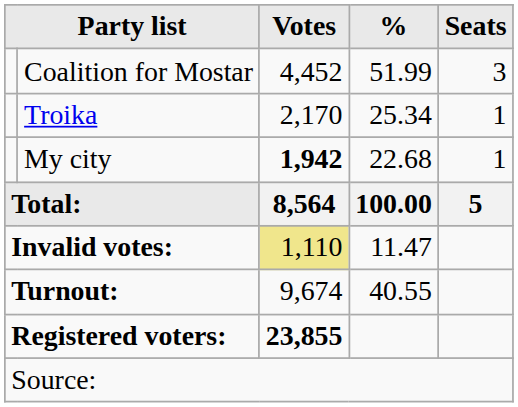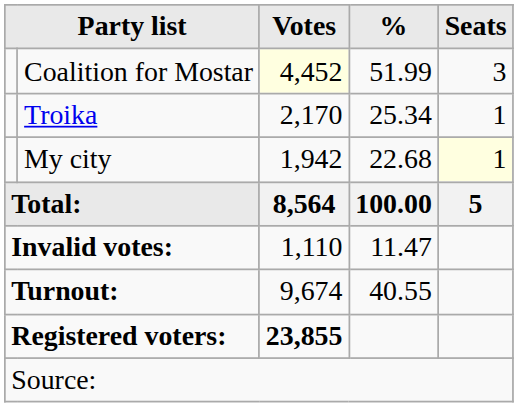(311, 70) no background -> (311, 70) lightyellow background
(311, 159) bold -> (311, 159) normal
(500, 159) no background -> (500, 159) lightyellow background
(312, 247) khaki background -> (312, 247) no background
